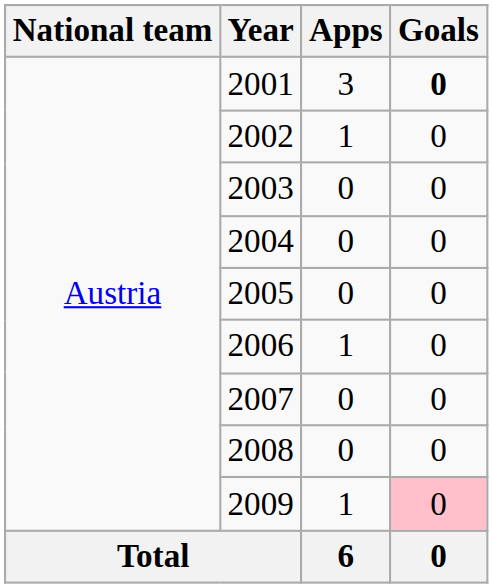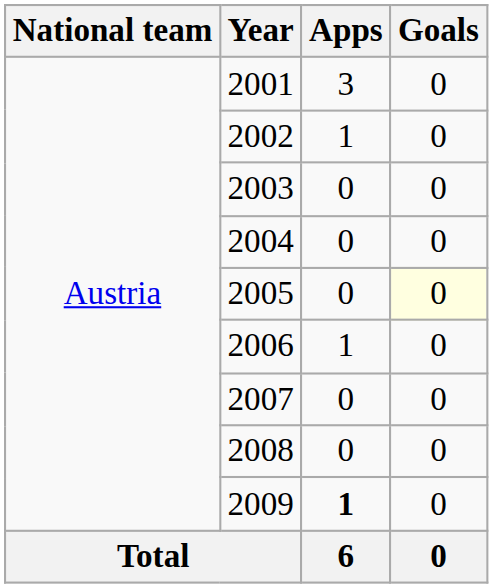(438, 83) bold -> (438, 83) normal
(438, 293) no background -> (438, 293) lightyellow background
(346, 503) normal -> (346, 503) bold
(438, 503) pink background -> (438, 503) no background
